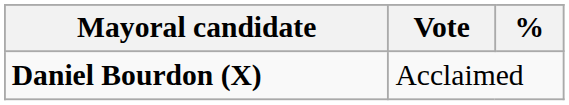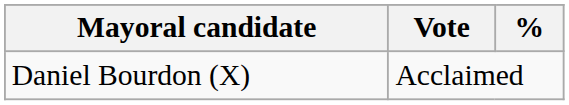(137, 74) bold -> (131, 74) normal
